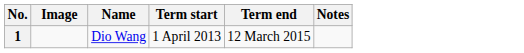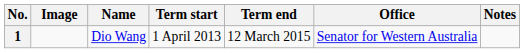+ column: (397, 15)
